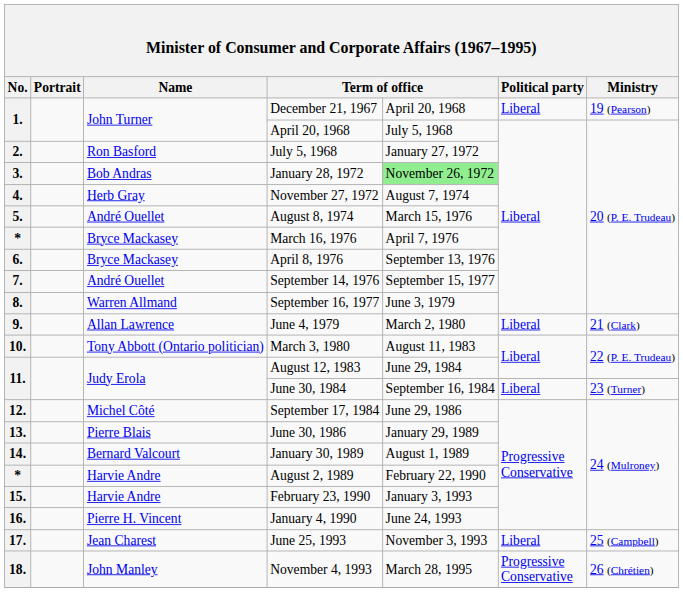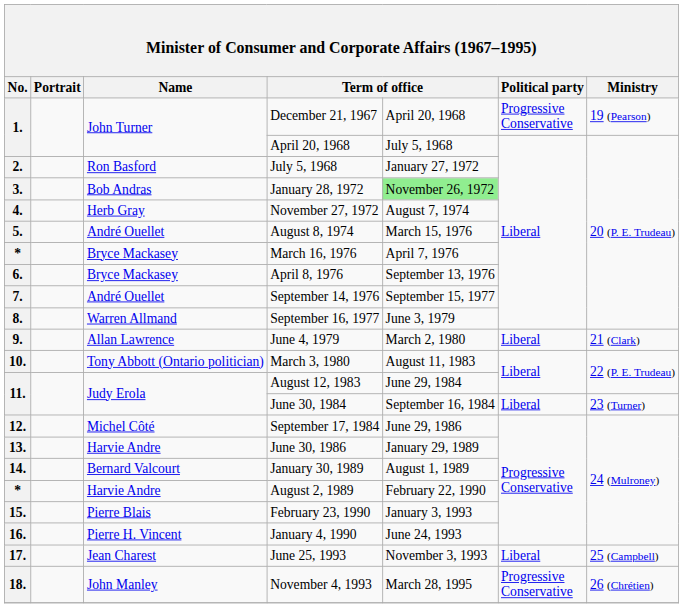(521, 108) Liberal -> (537, 116) Progressive Conservative
(119, 432) Pierre Blais -> (124, 447) Harvie Andre
(124, 497) Harvie Andre -> (119, 512) Pierre Blais
